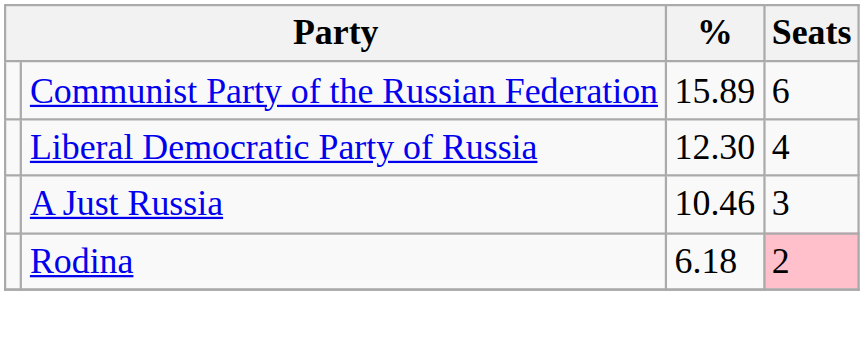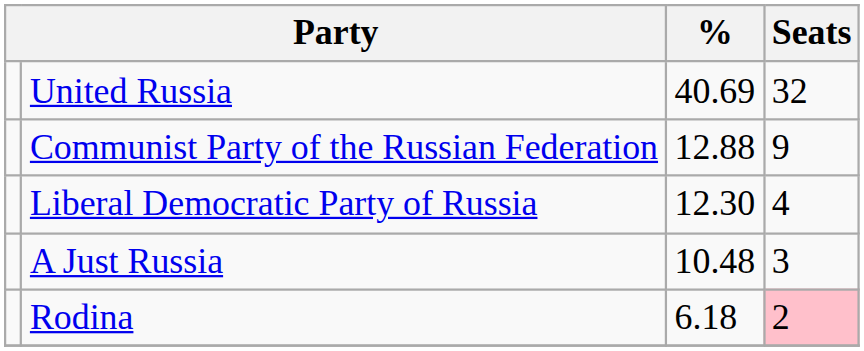+ row: (131, 89)
(715, 89) 15.89 -> (715, 146) 12.88
(781, 89) 6 -> (781, 146) 9
(715, 203) 10.46 -> (715, 260) 10.48
